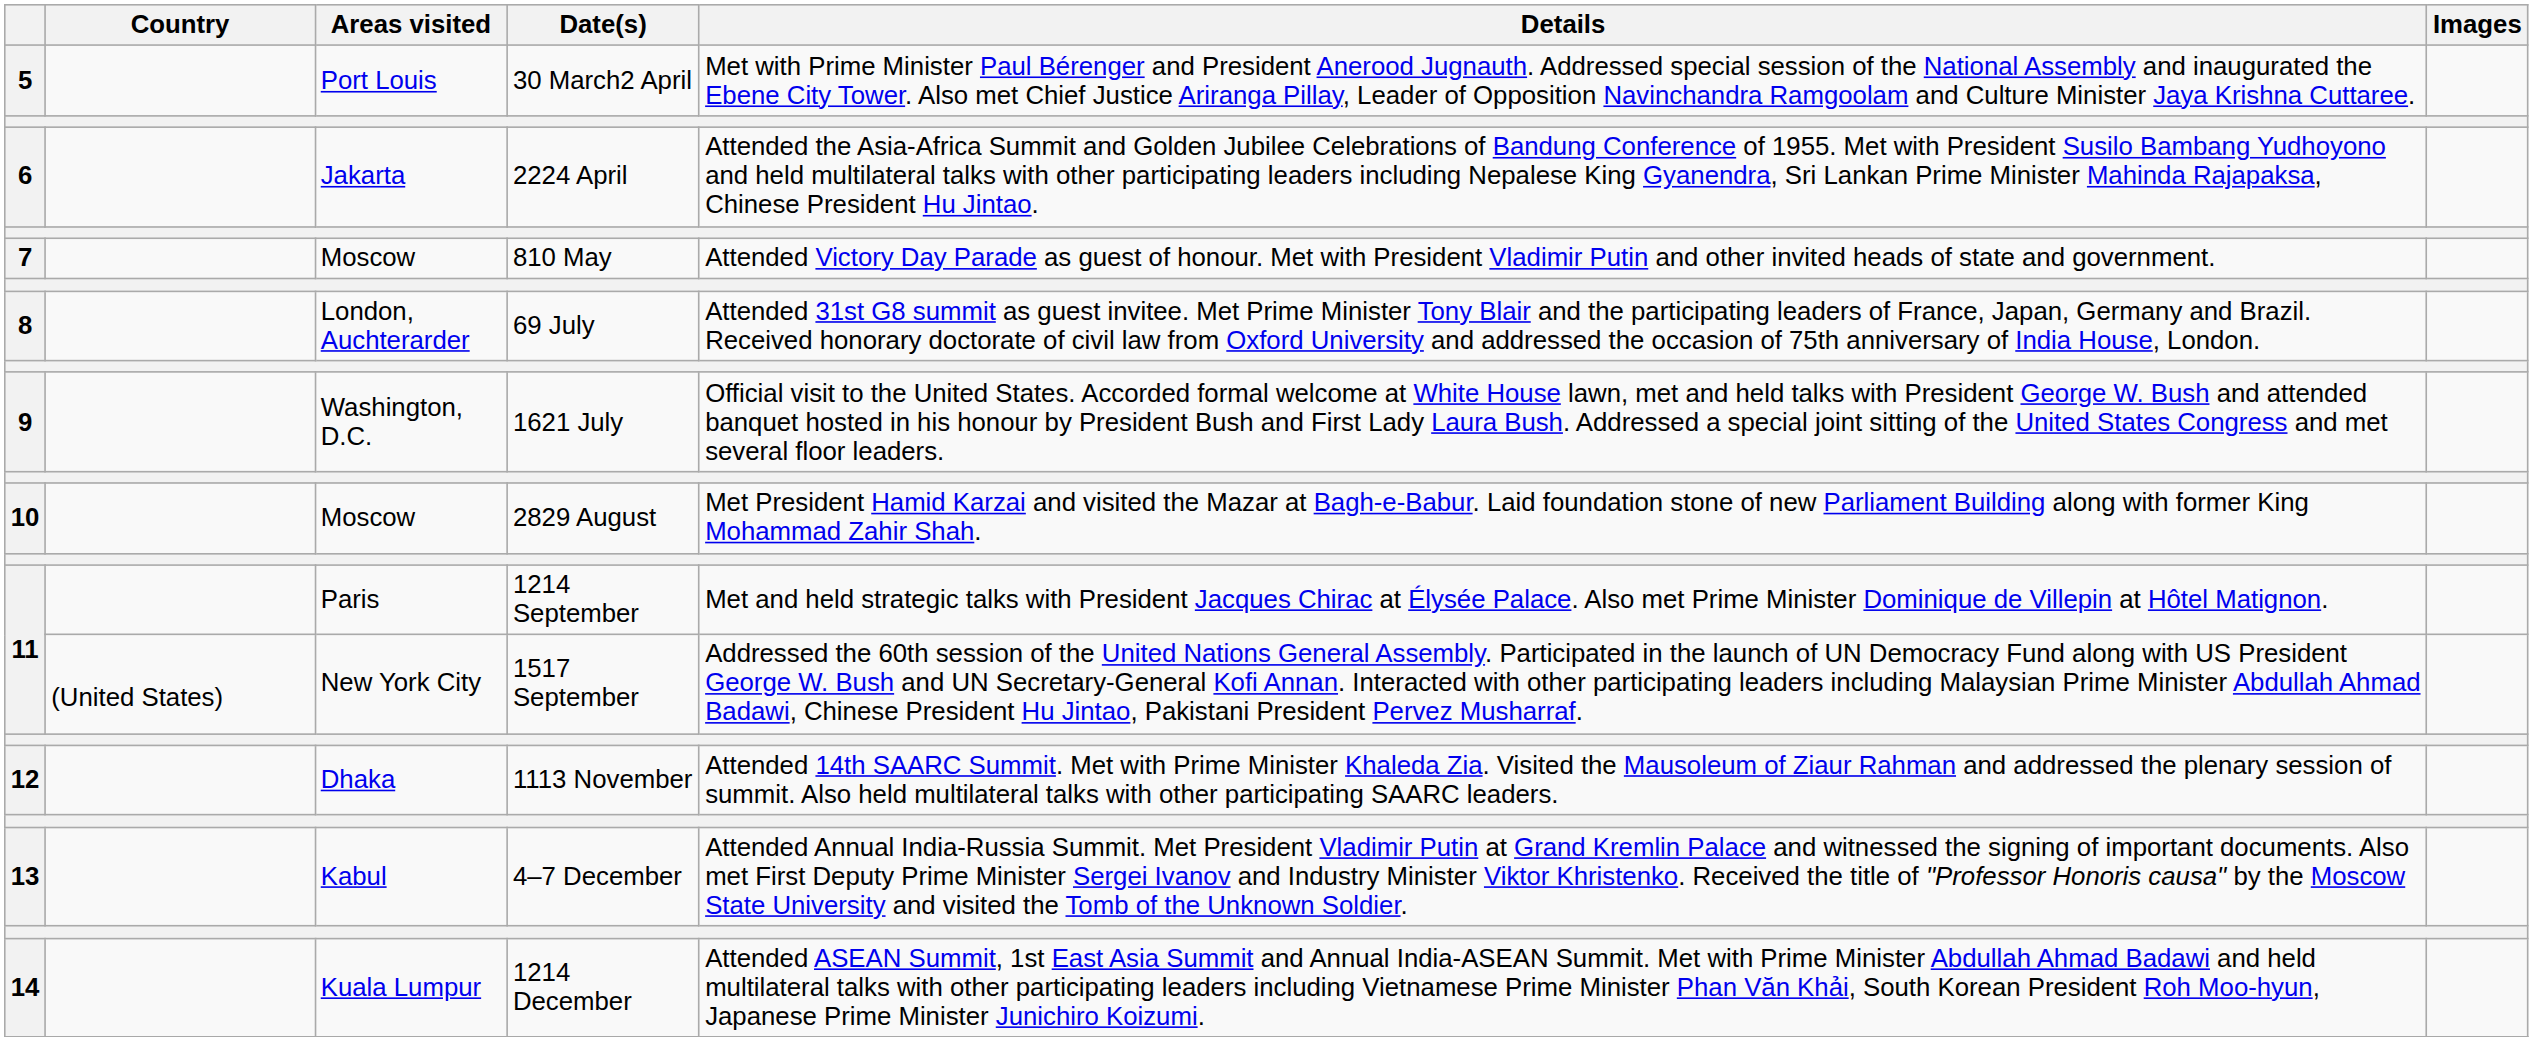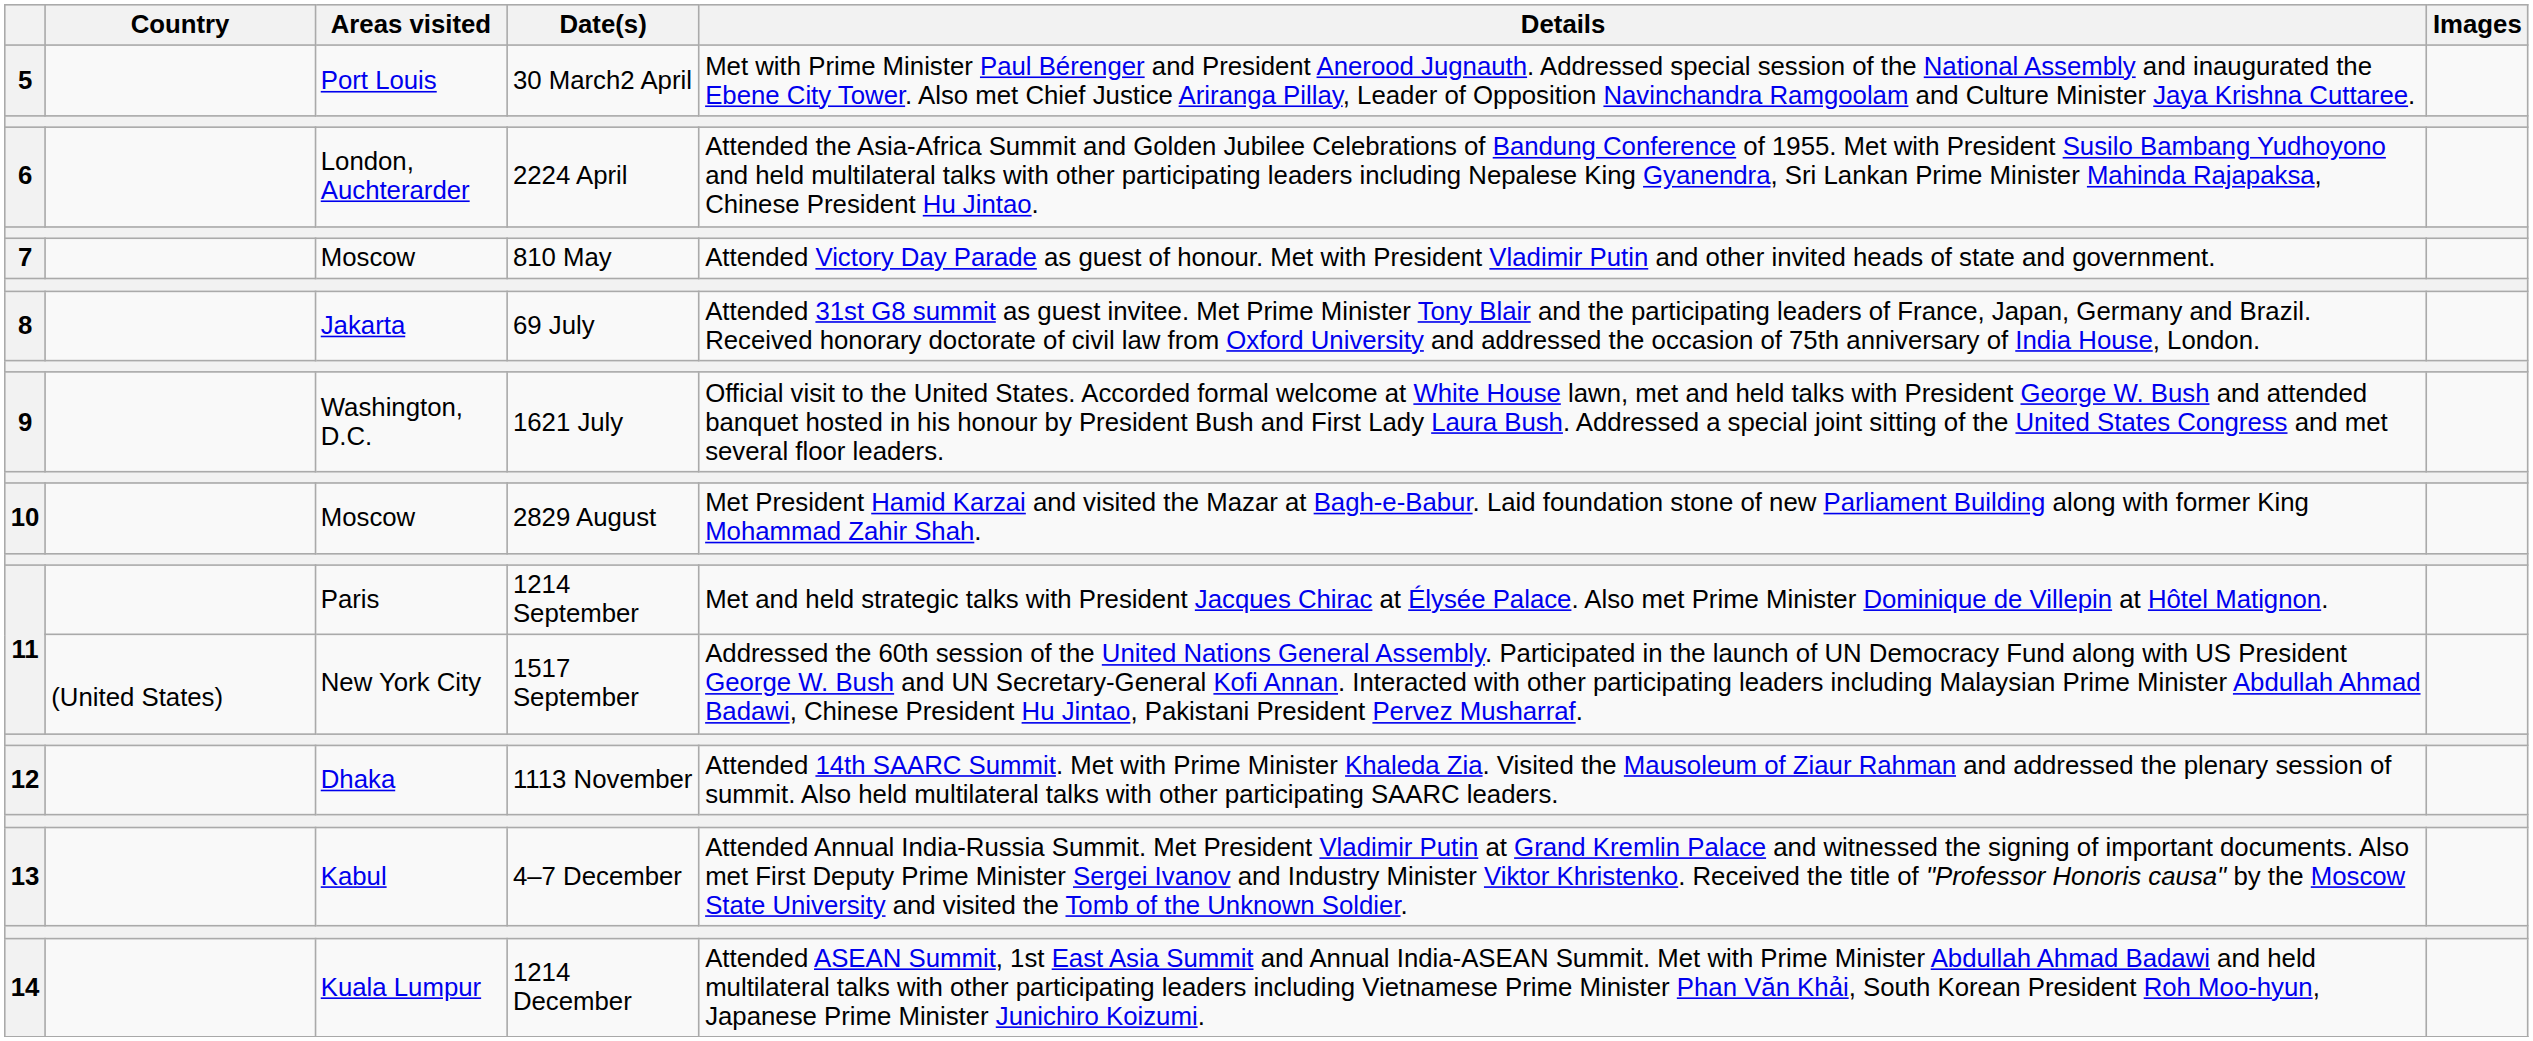(363, 176) Jakarta -> (395, 176) London, Auchterarder
(395, 325) London, Auchterarder -> (363, 325) Jakarta
